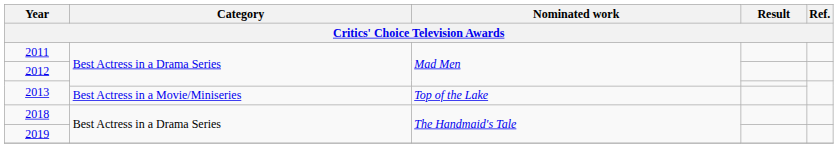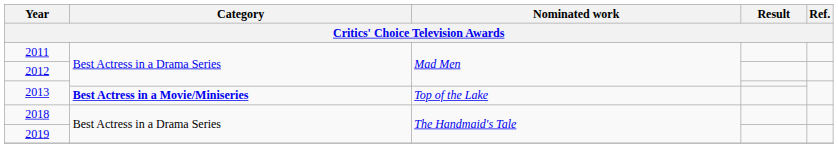(157, 95) normal -> (161, 95) bold
